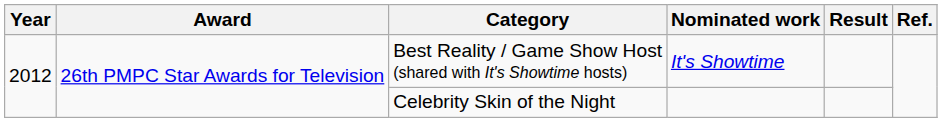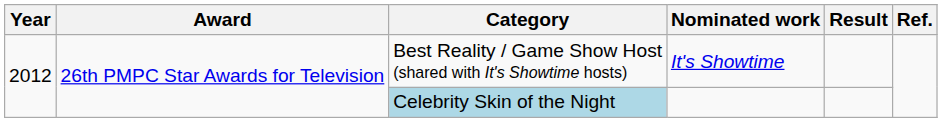(504, 102) no background -> (504, 102) lightblue background
